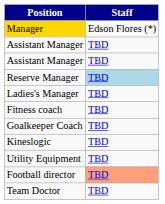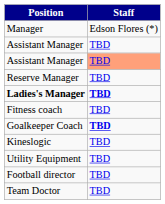(25, 28) gold background -> (25, 28) no background
(98, 61) no background -> (100, 61) lightsalmon background
(98, 77) lightblue background -> (100, 77) no background
(43, 93) normal -> (46, 93) bold
(98, 93) normal -> (100, 93) bold
(98, 126) normal -> (100, 126) bold
(98, 175) lightsalmon background -> (100, 175) no background
